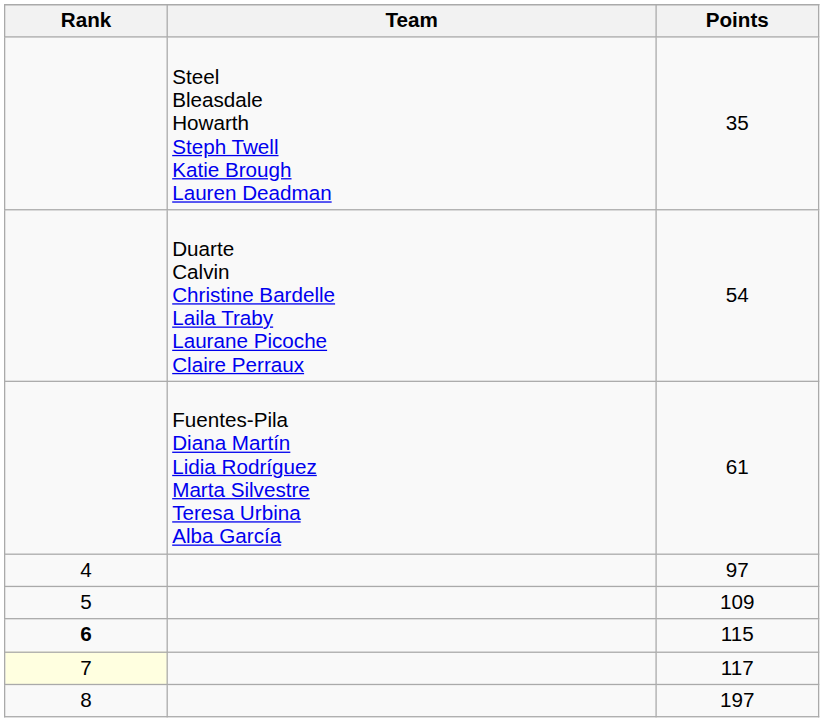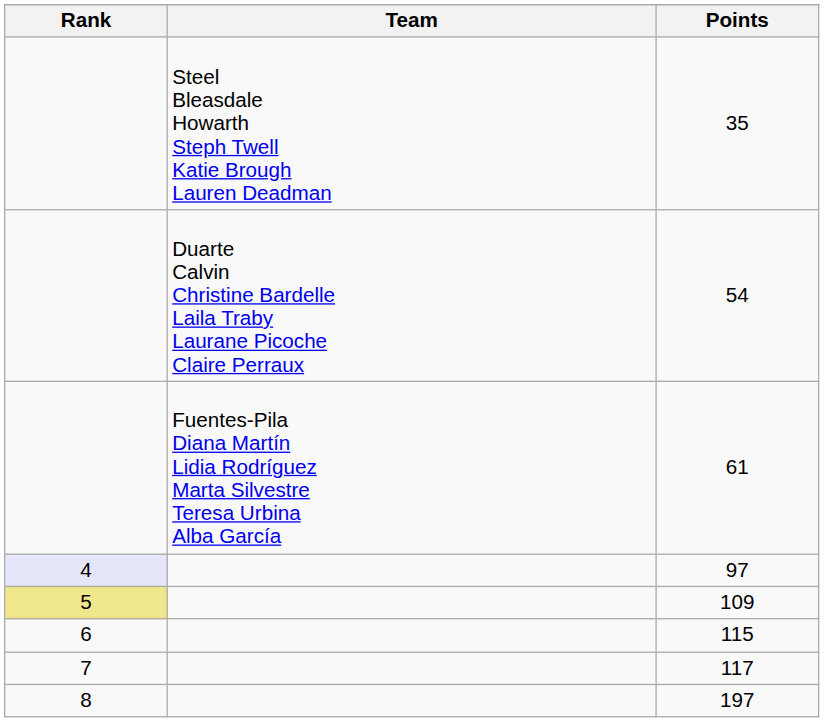(86, 569) no background -> (86, 569) lavender background
(86, 602) no background -> (86, 602) khaki background
(86, 635) bold -> (86, 635) normal
(86, 667) lightyellow background -> (86, 667) no background
